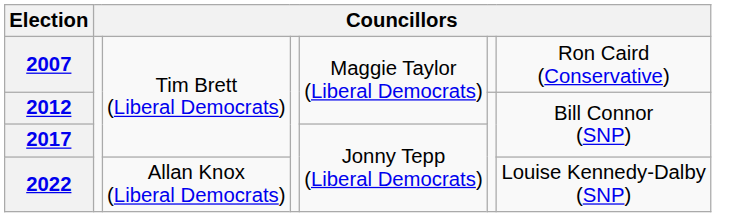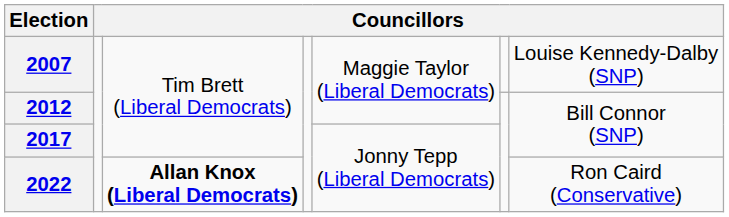(604, 64) Ron Caird (Conservative) -> (616, 64) Louise Kennedy-Dalby (SNP)
(196, 183) normal -> (203, 183) bold
(604, 183) Louise Kennedy-Dalby (SNP) -> (616, 183) Ron Caird (Conservative)
